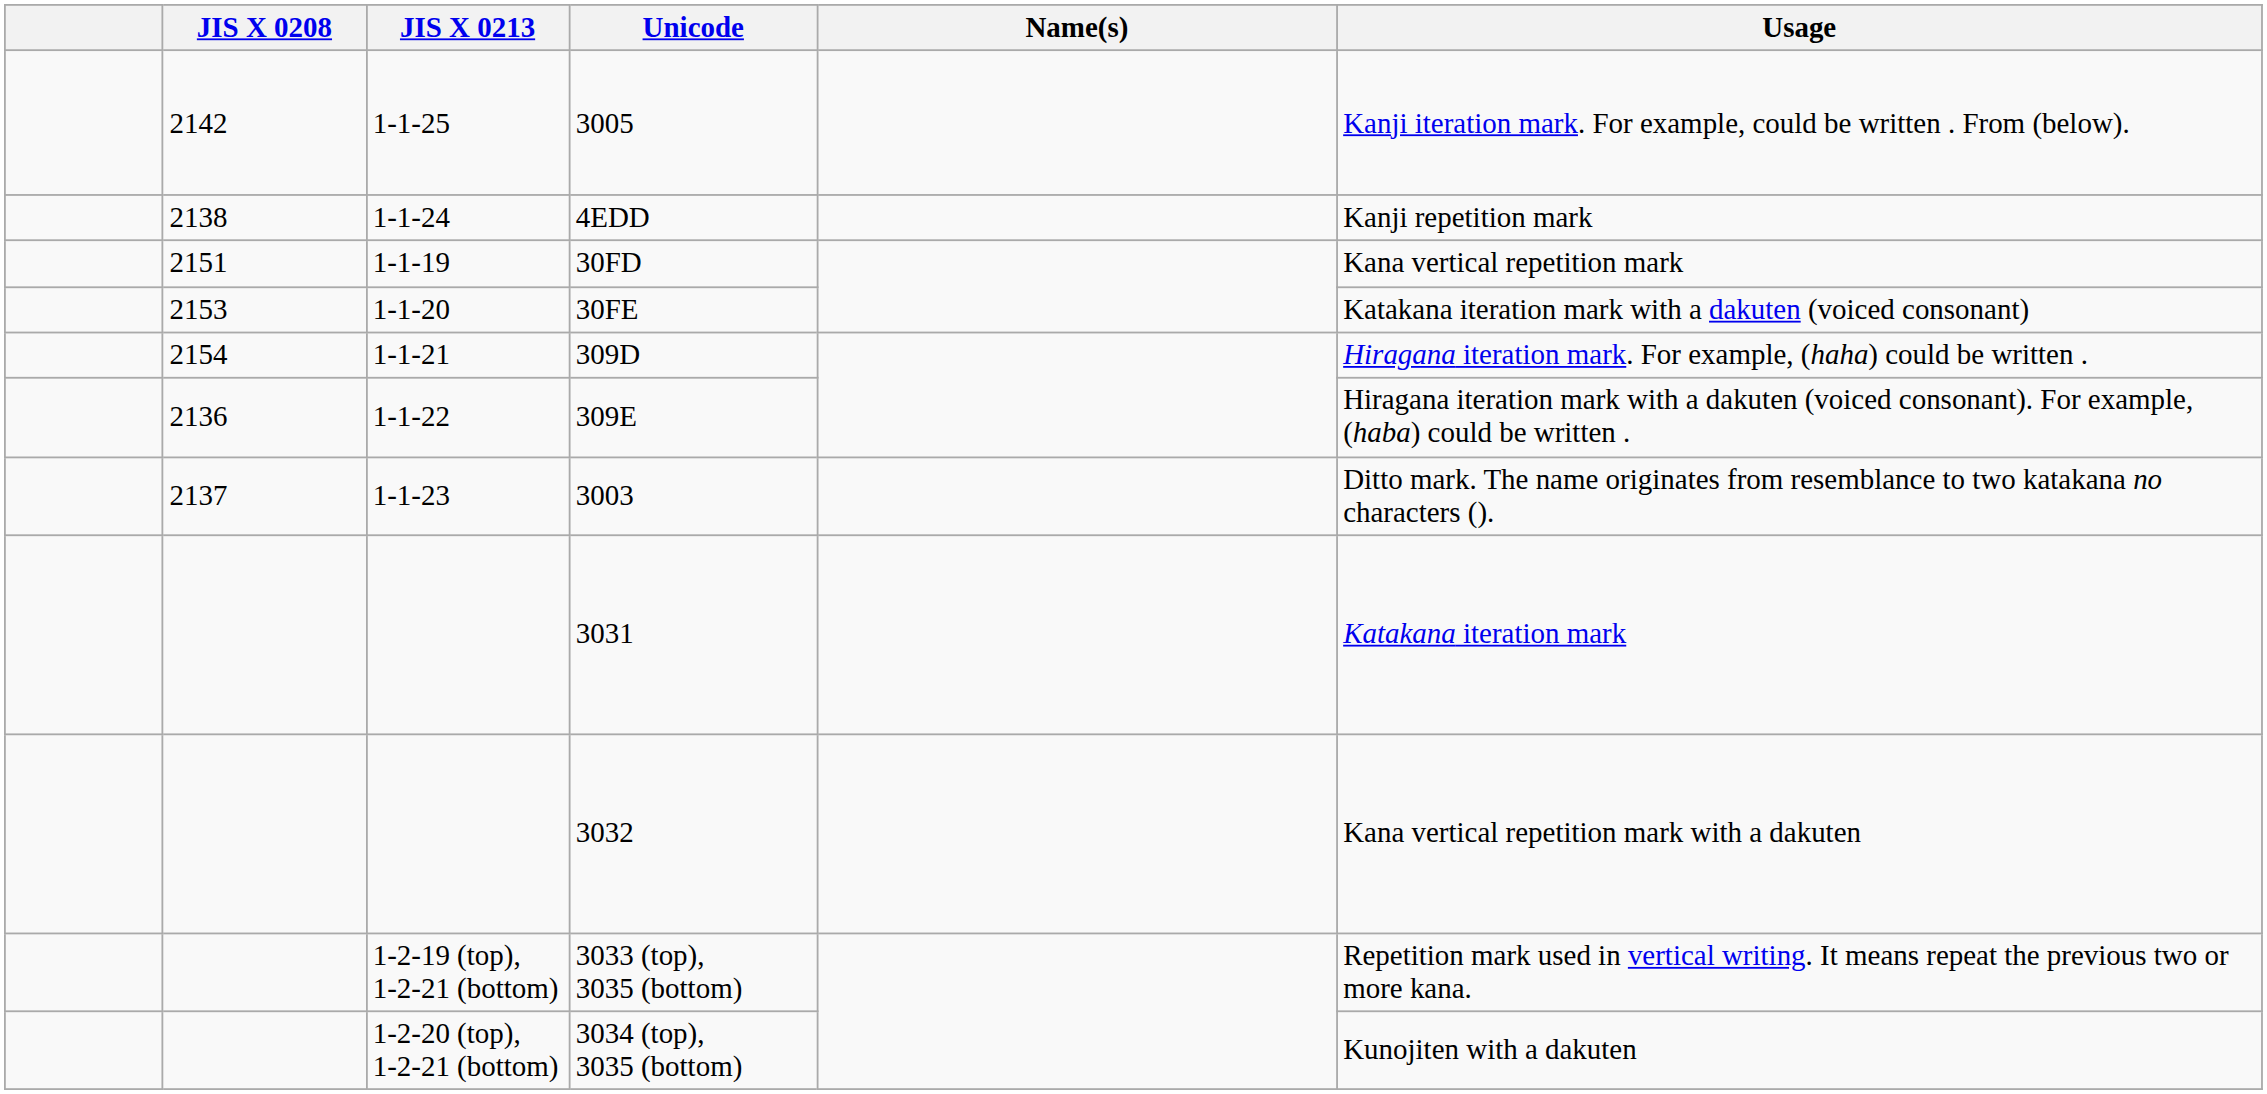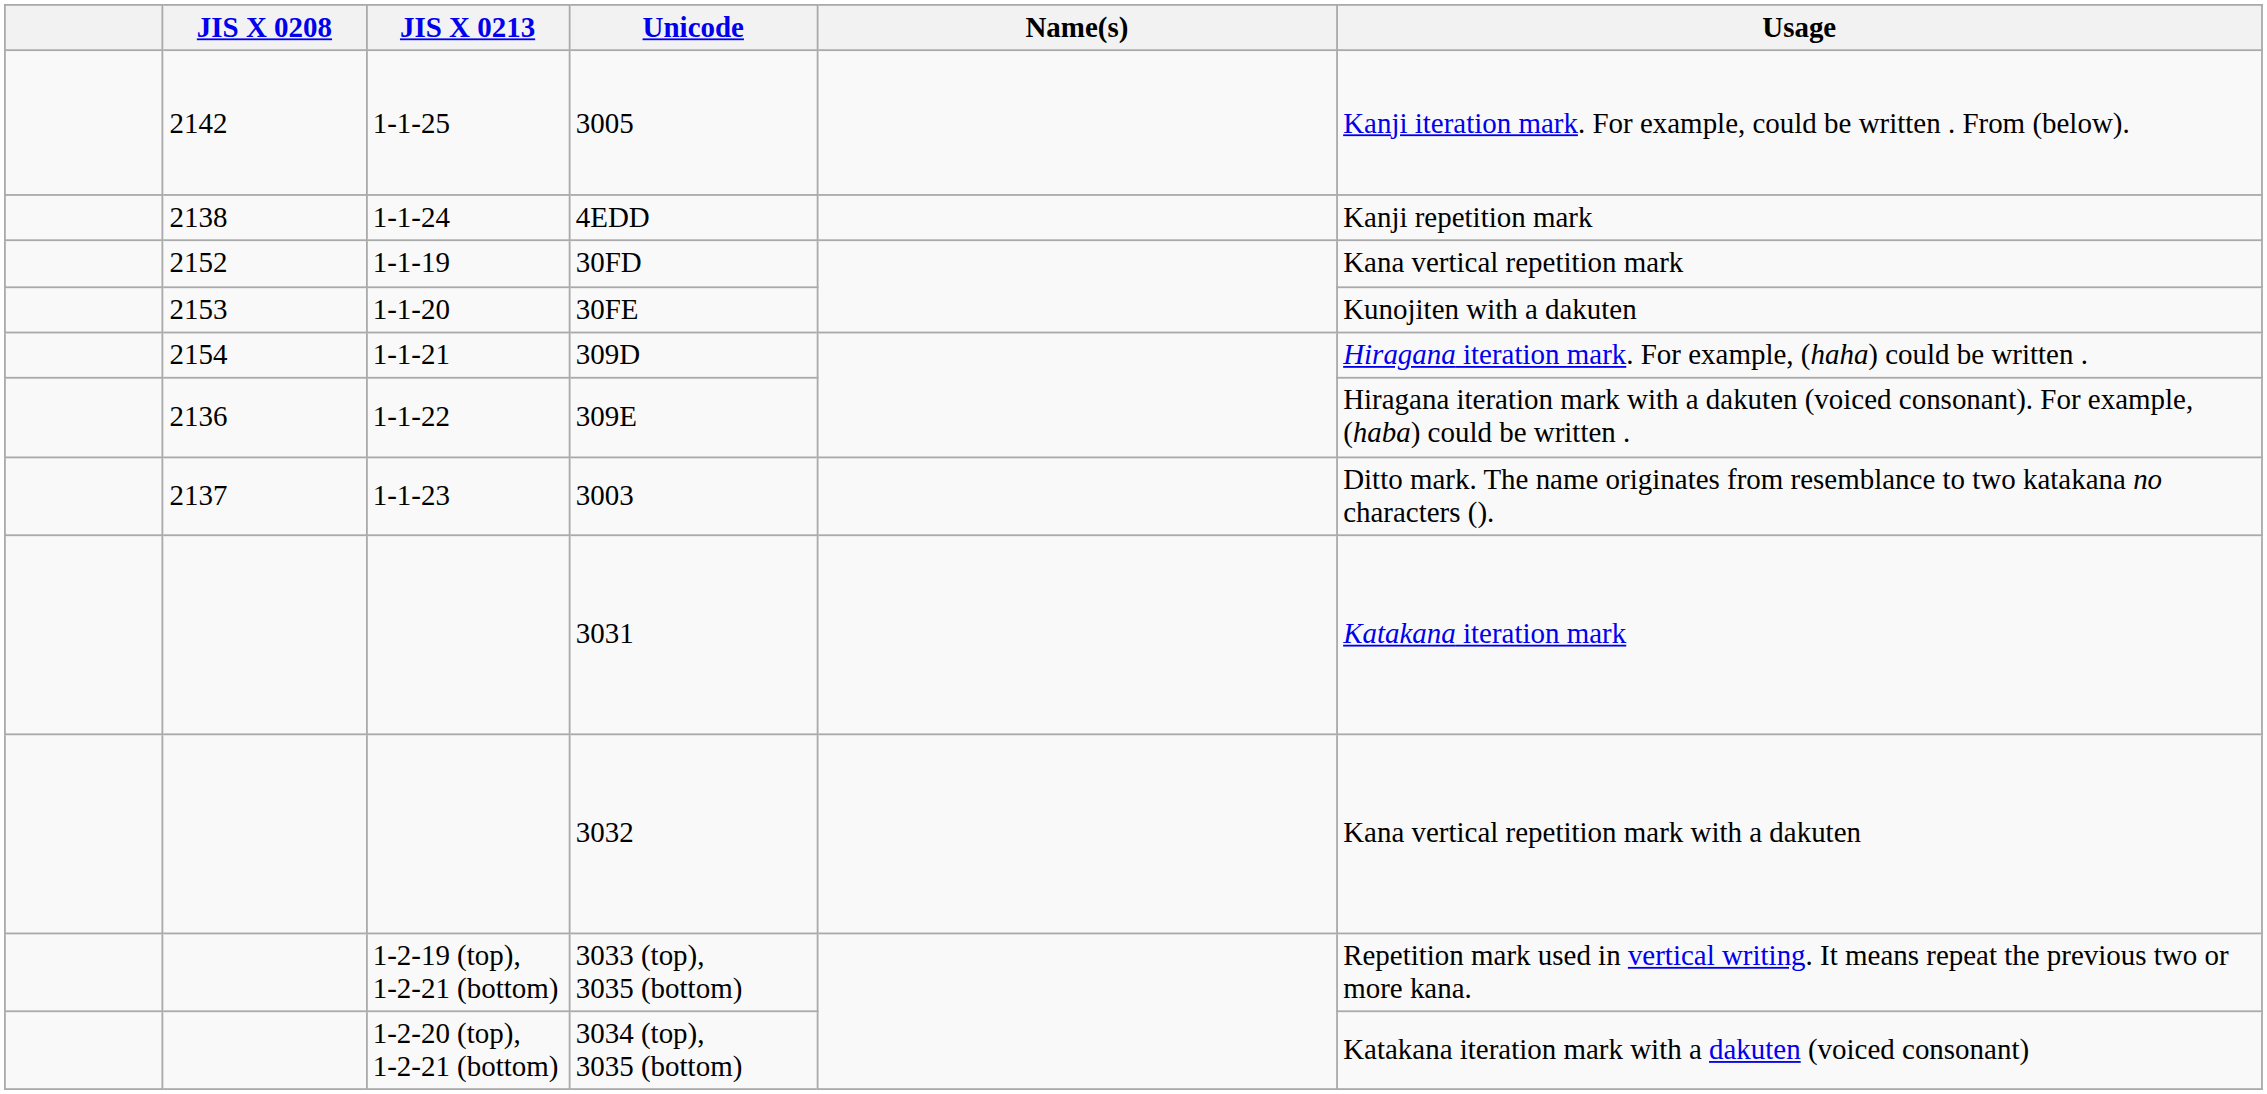(199, 262) 2151 -> (199, 262) 2152
(1686, 308) Katakana iteration mark with a dakuten (voiced consonant) -> (1490, 308) Kunojiten with a dakuten
(1490, 1050) Kunojiten with a dakuten -> (1686, 1050) Katakana iteration mark with a dakuten (voiced consonant)
